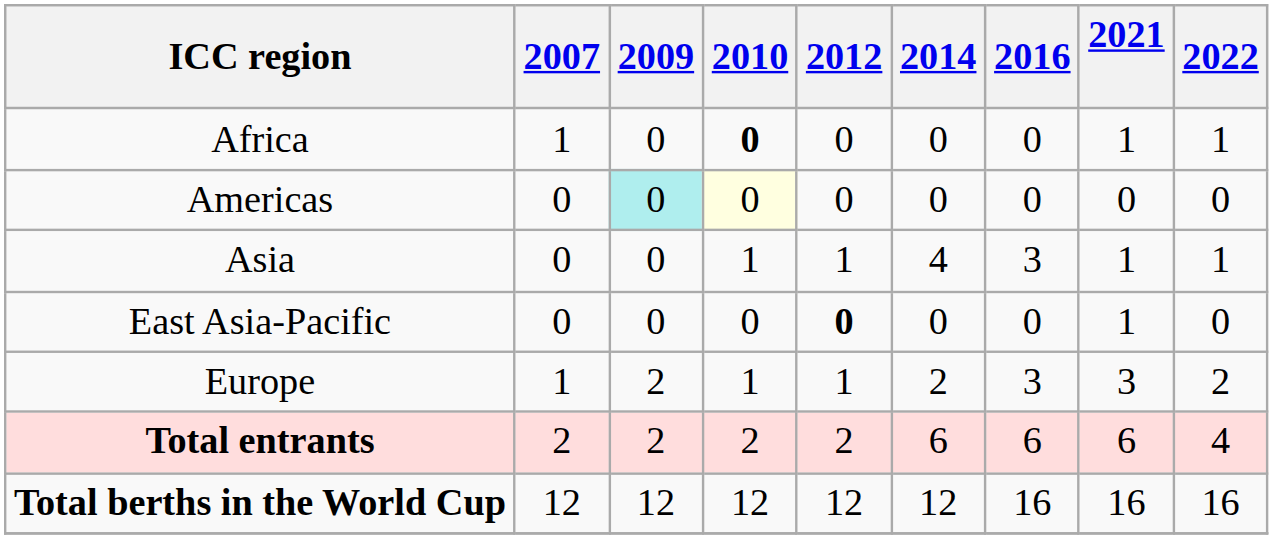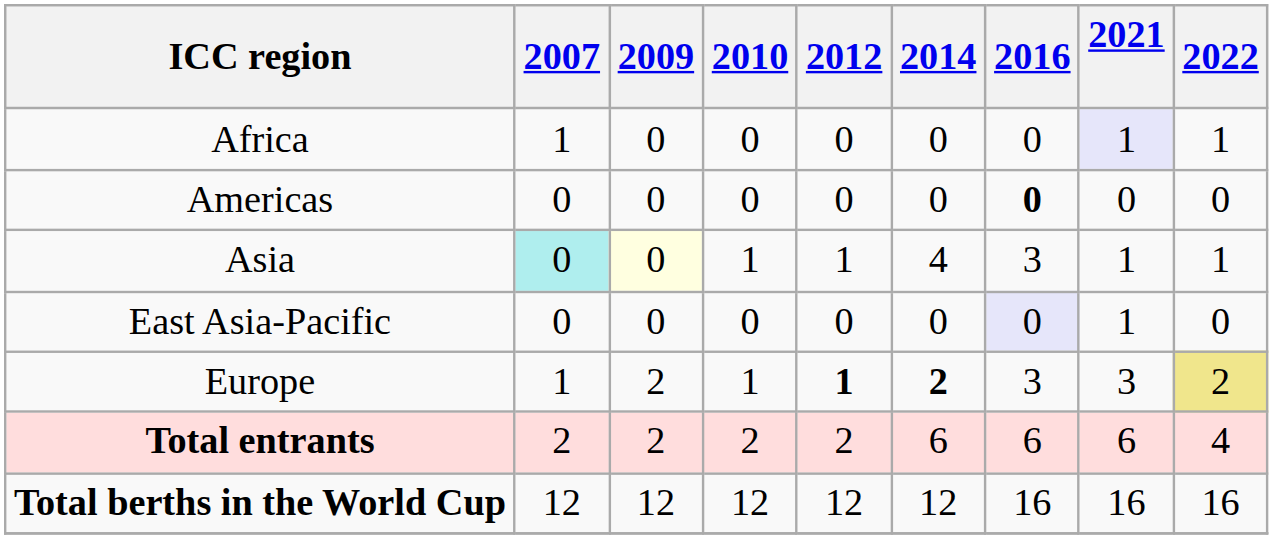(750, 138) bold -> (750, 138) normal
(1126, 138) no background -> (1126, 138) lavender background
(656, 199) paleturquoise background -> (656, 199) no background
(750, 199) lightyellow background -> (750, 199) no background
(1032, 199) normal -> (1032, 199) bold
(562, 259) no background -> (562, 259) paleturquoise background
(656, 259) no background -> (656, 259) lightyellow background
(844, 320) bold -> (844, 320) normal
(1032, 320) no background -> (1032, 320) lavender background
(844, 381) normal -> (844, 381) bold
(938, 381) normal -> (938, 381) bold
(1221, 381) no background -> (1221, 381) khaki background
